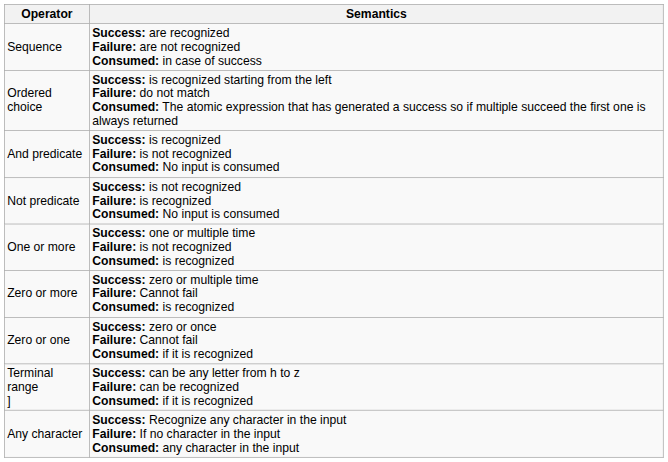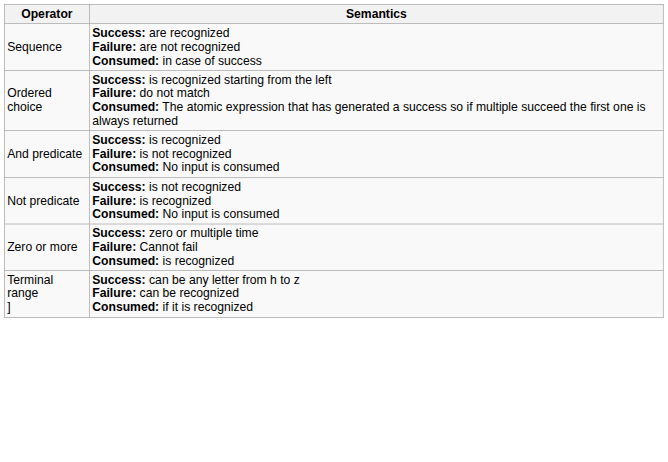- row: (41, 247)
- row: (39, 340)
- row: (45, 433)
